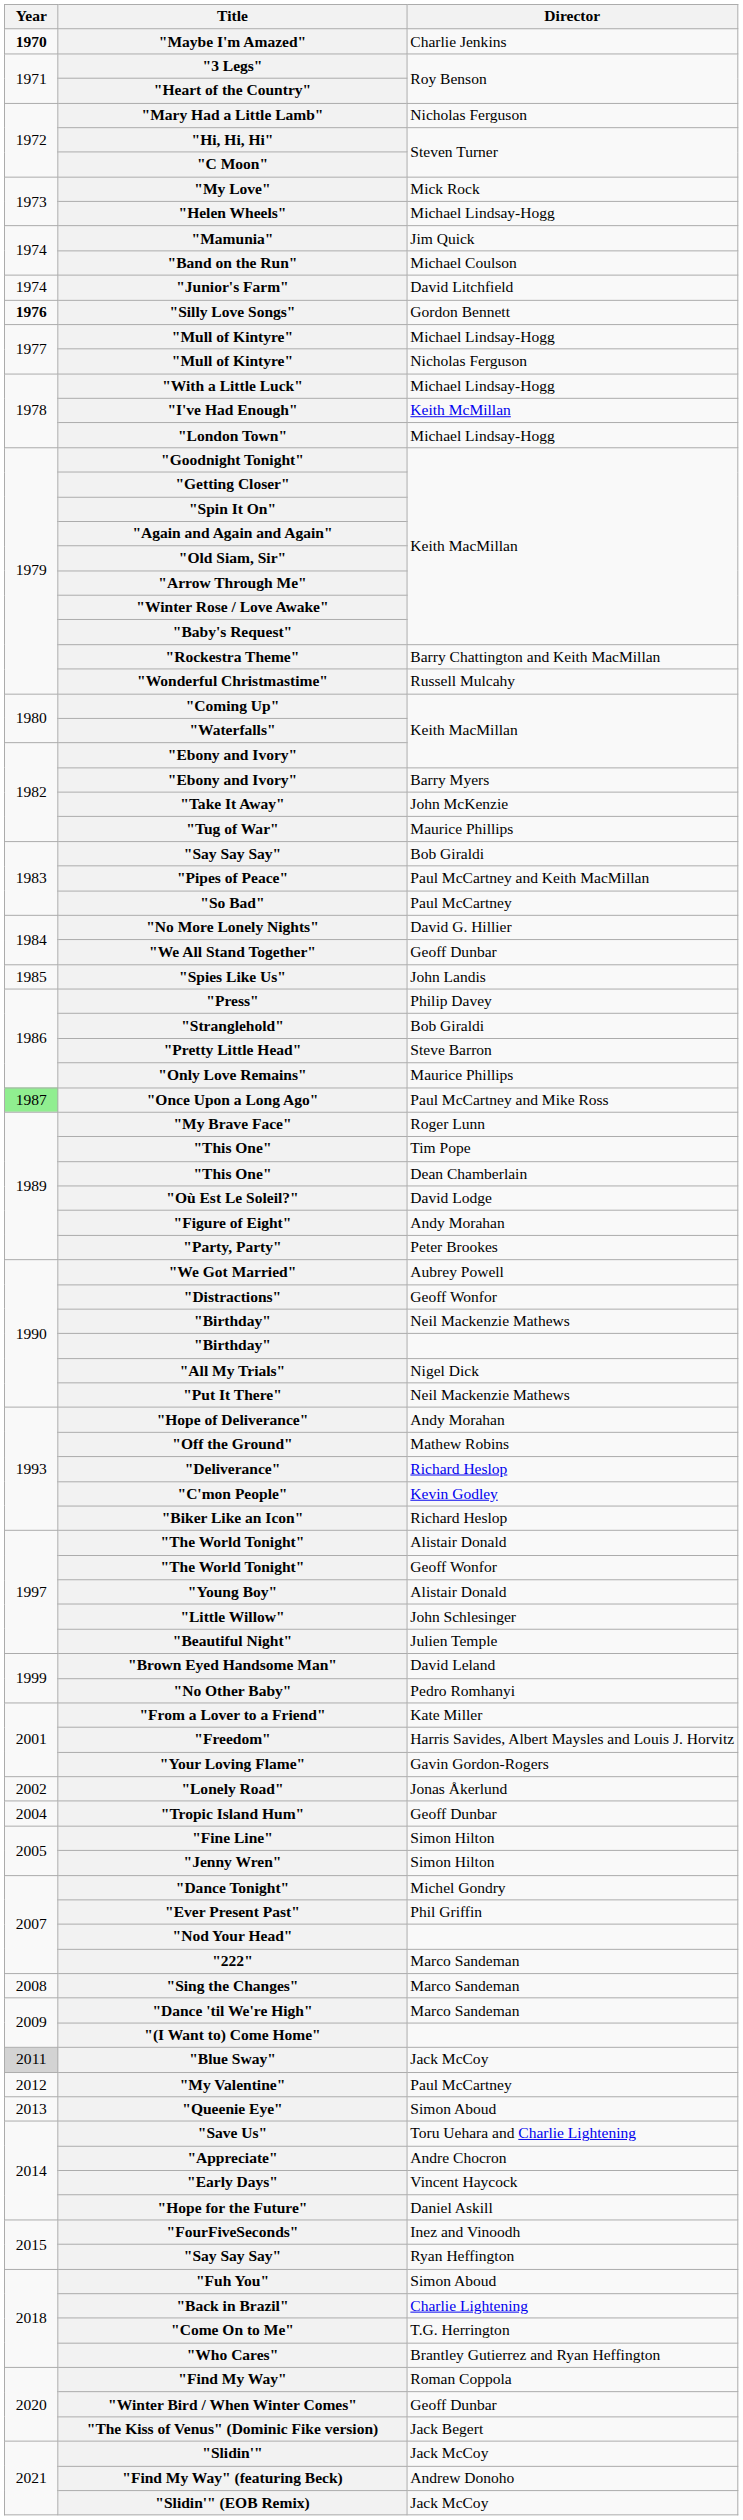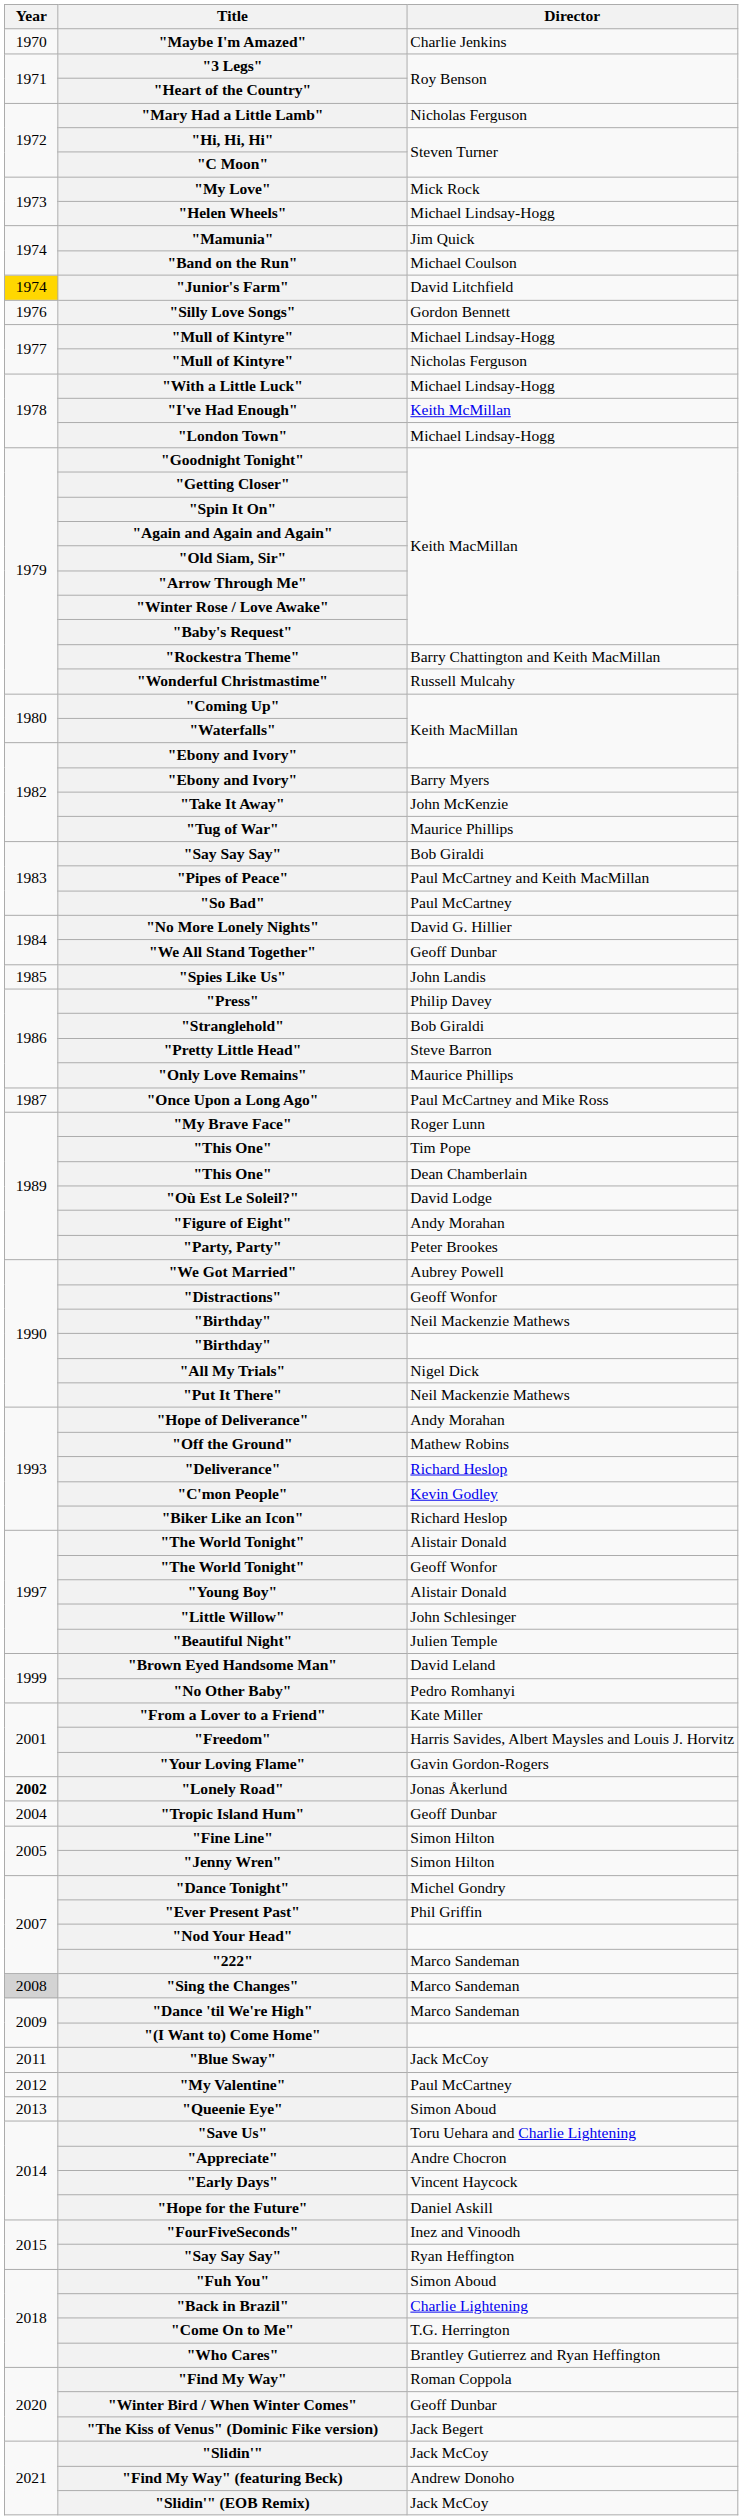(31, 41) bold -> (31, 41) normal
(31, 287) no background -> (31, 287) gold background
(31, 312) bold -> (31, 312) normal
(31, 1099) lightgreen background -> (31, 1099) no background
(31, 1788) normal -> (31, 1788) bold
(31, 1985) no background -> (31, 1985) lightgrey background
(31, 2059) lightgrey background -> (31, 2059) no background
